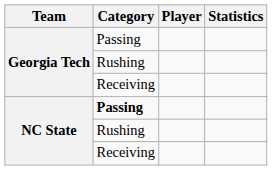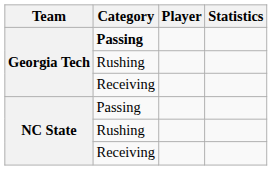(119, 39) normal -> (120, 39) bold
(120, 107) bold -> (119, 107) normal
